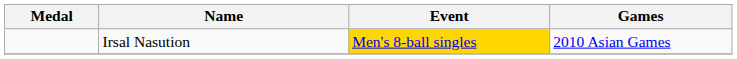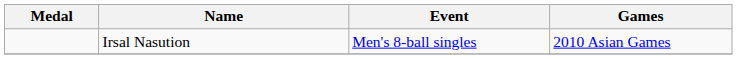(414, 41) gold background -> (414, 41) no background
